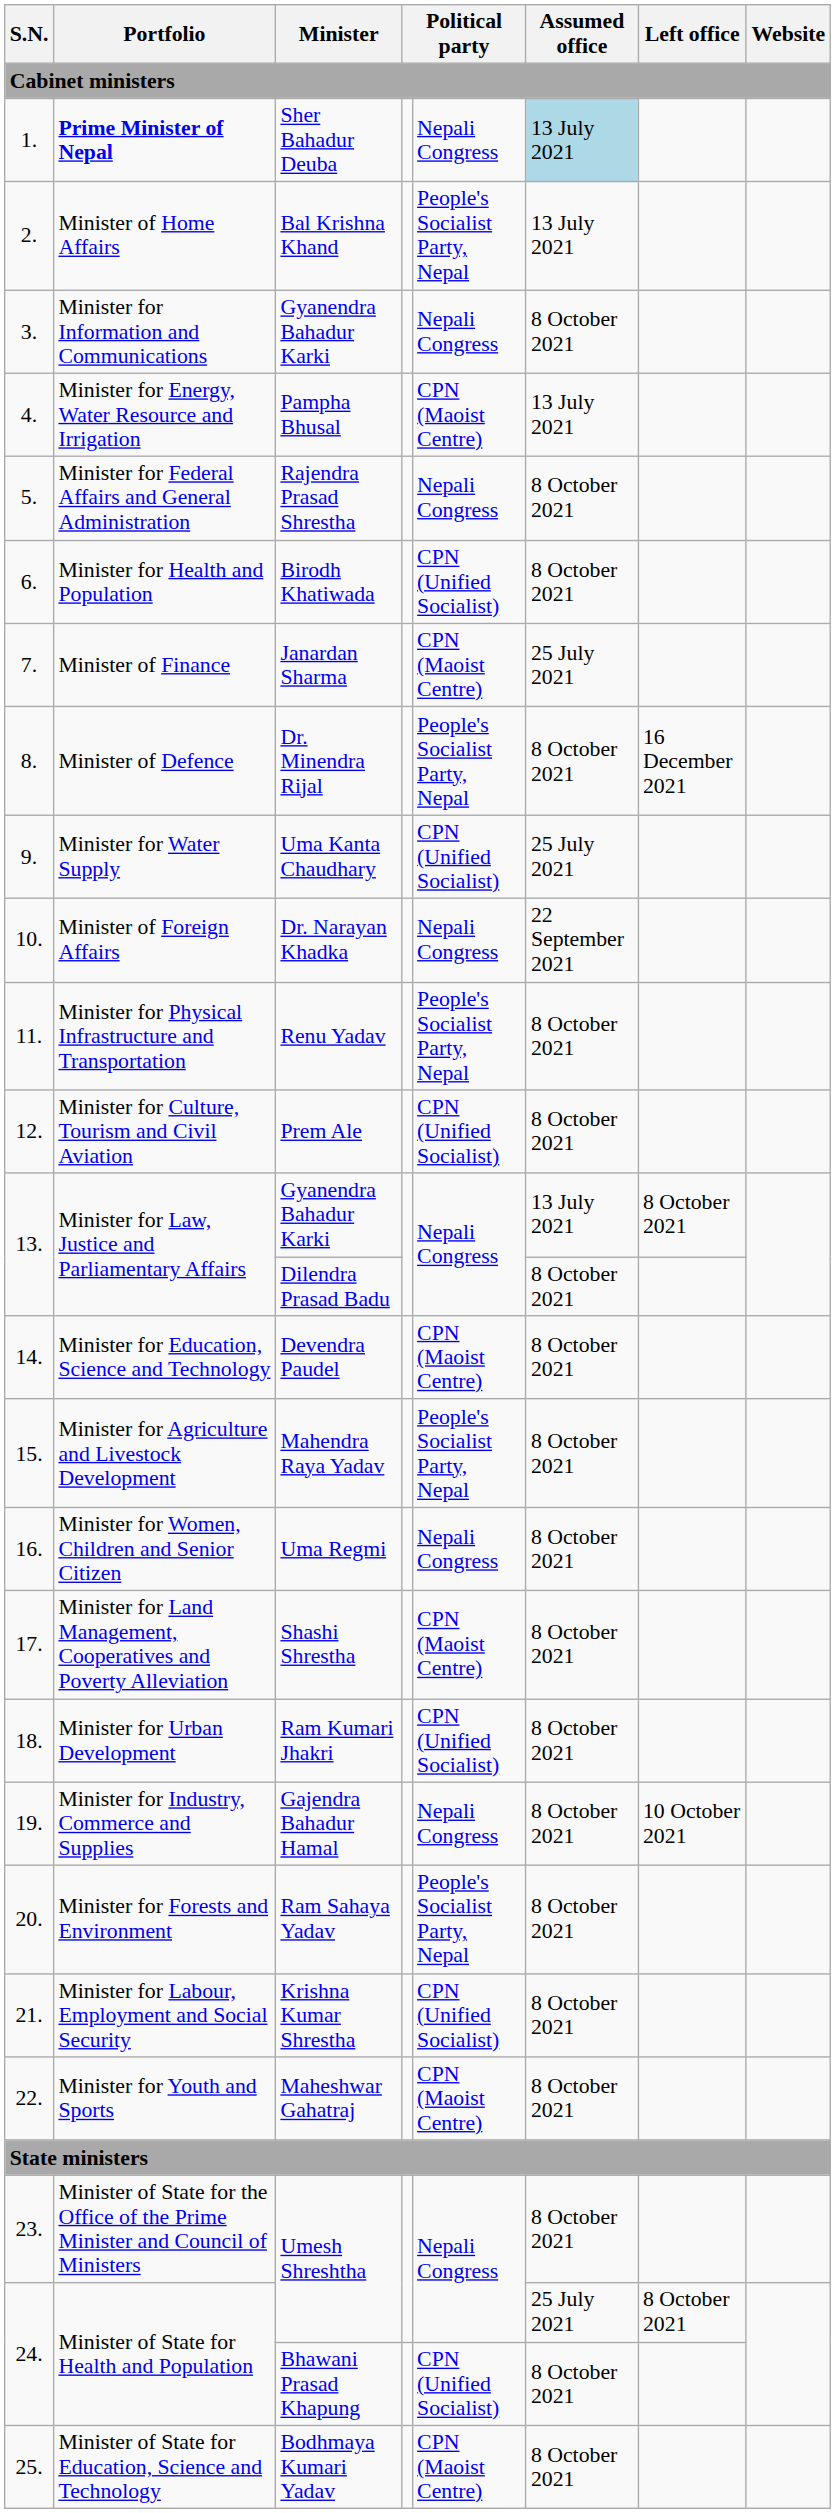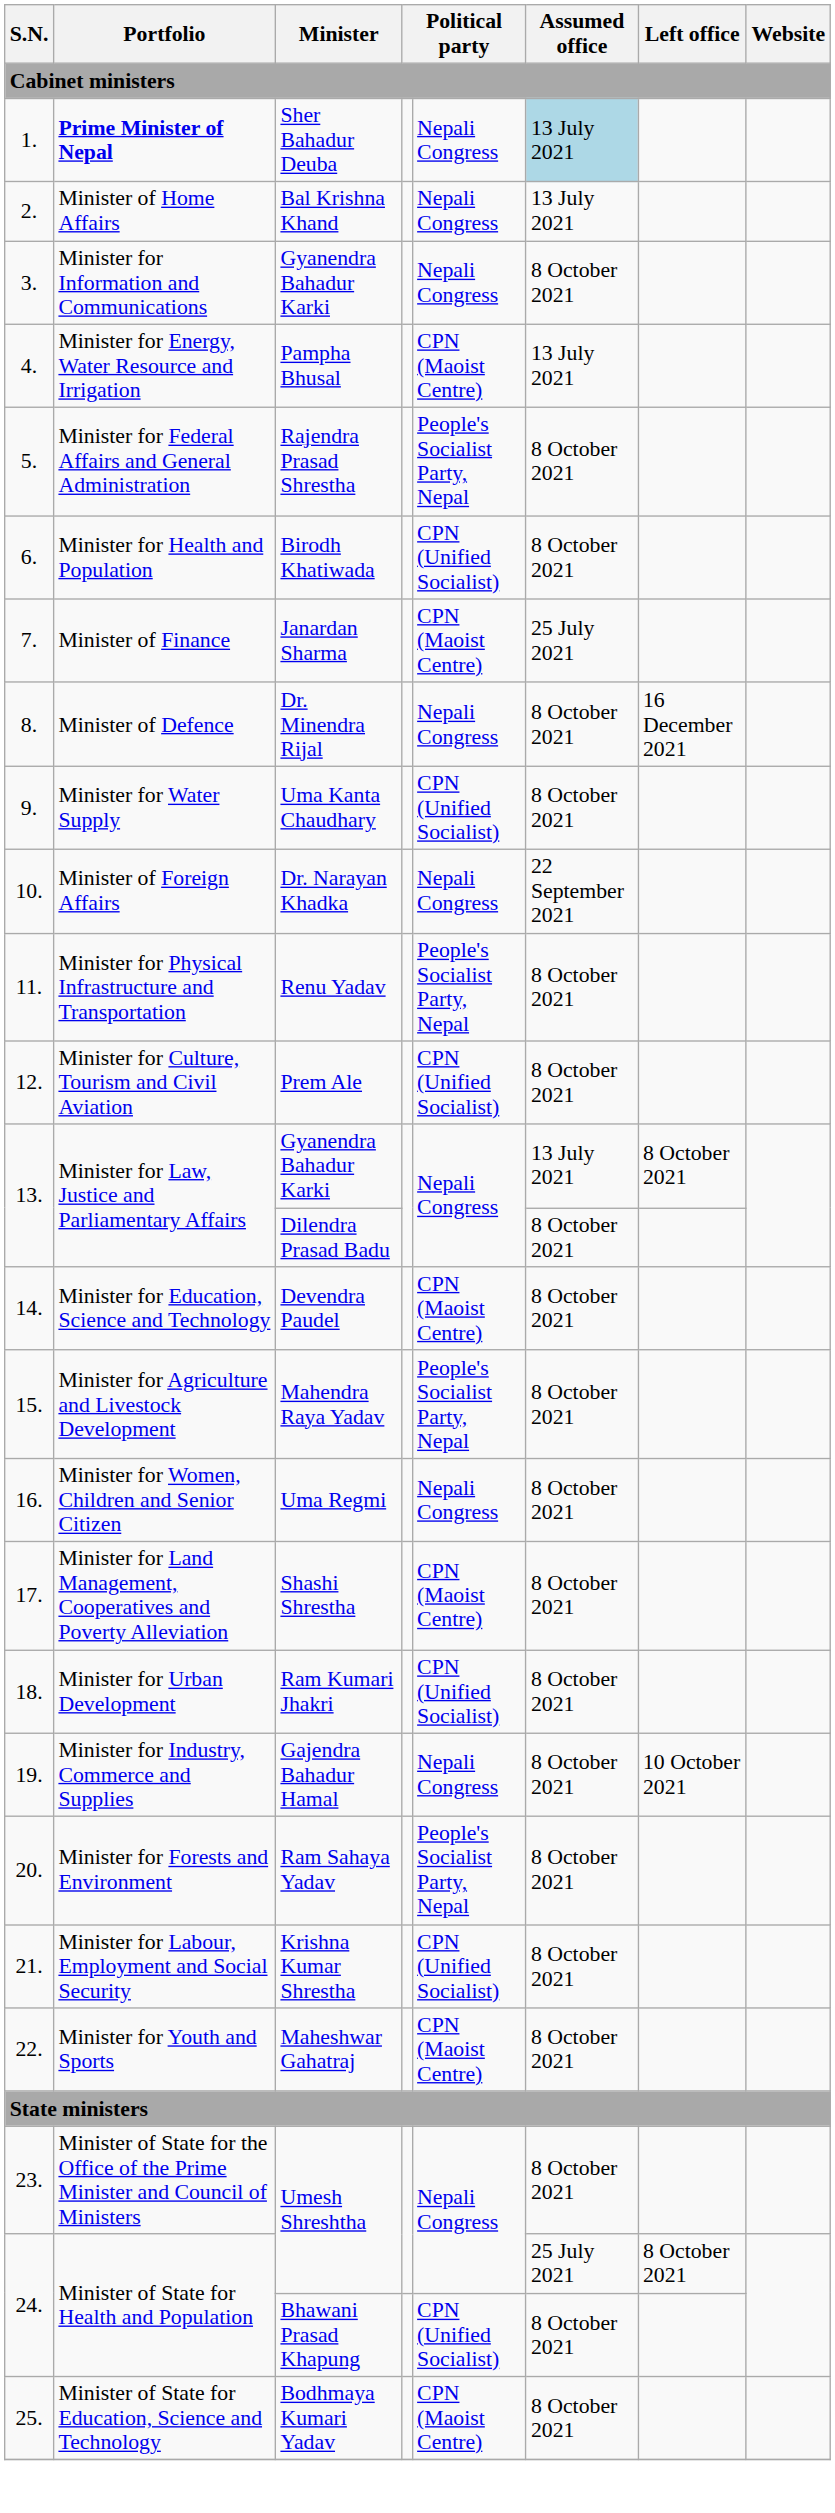(455, 235) People's Socialist Party, Nepal -> (458, 210) Nepali Congress
(458, 498) Nepali Congress -> (455, 461) People's Socialist Party, Nepal
(455, 760) People's Socialist Party, Nepal -> (458, 724) Nepali Congress
(563, 856) 25 July 2021 -> (574, 807) 8 October 2021
